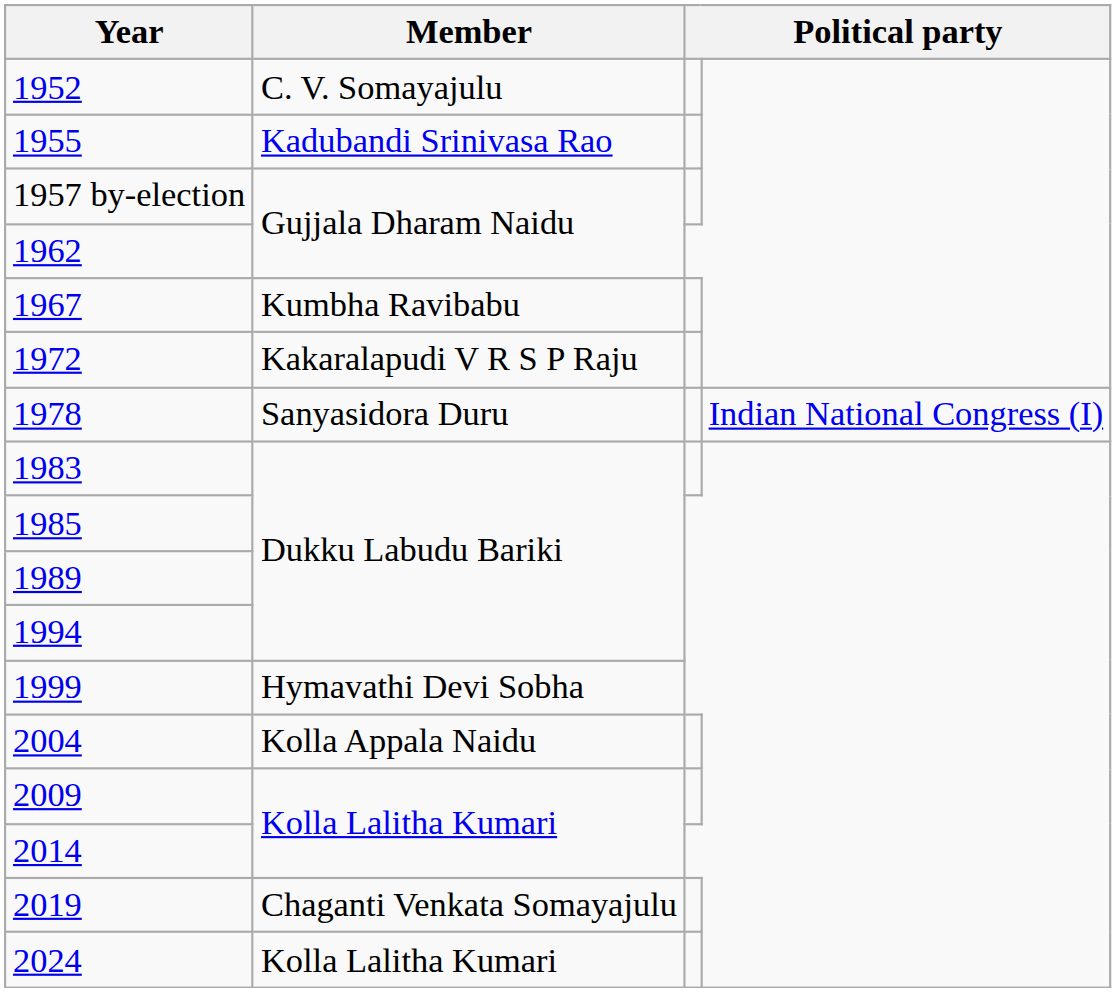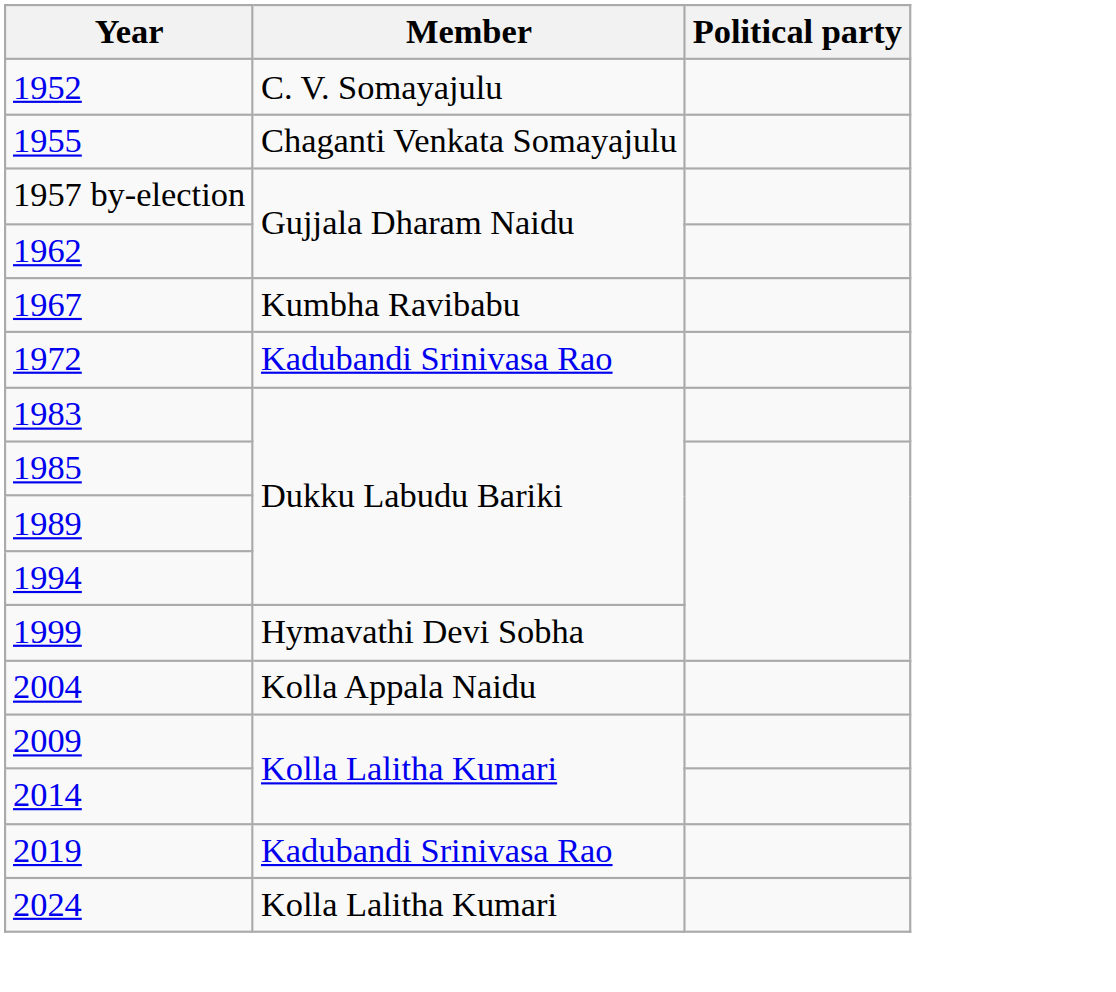(437, 140) Kadubandi Srinivasa Rao -> (469, 140) Chaganti Venkata Somayajulu
(449, 359) Kakaralapudi V R S P Raju -> (437, 359) Kadubandi Srinivasa Rao
- row: (47, 413)
(469, 904) Chaganti Venkata Somayajulu -> (437, 850) Kadubandi Srinivasa Rao
